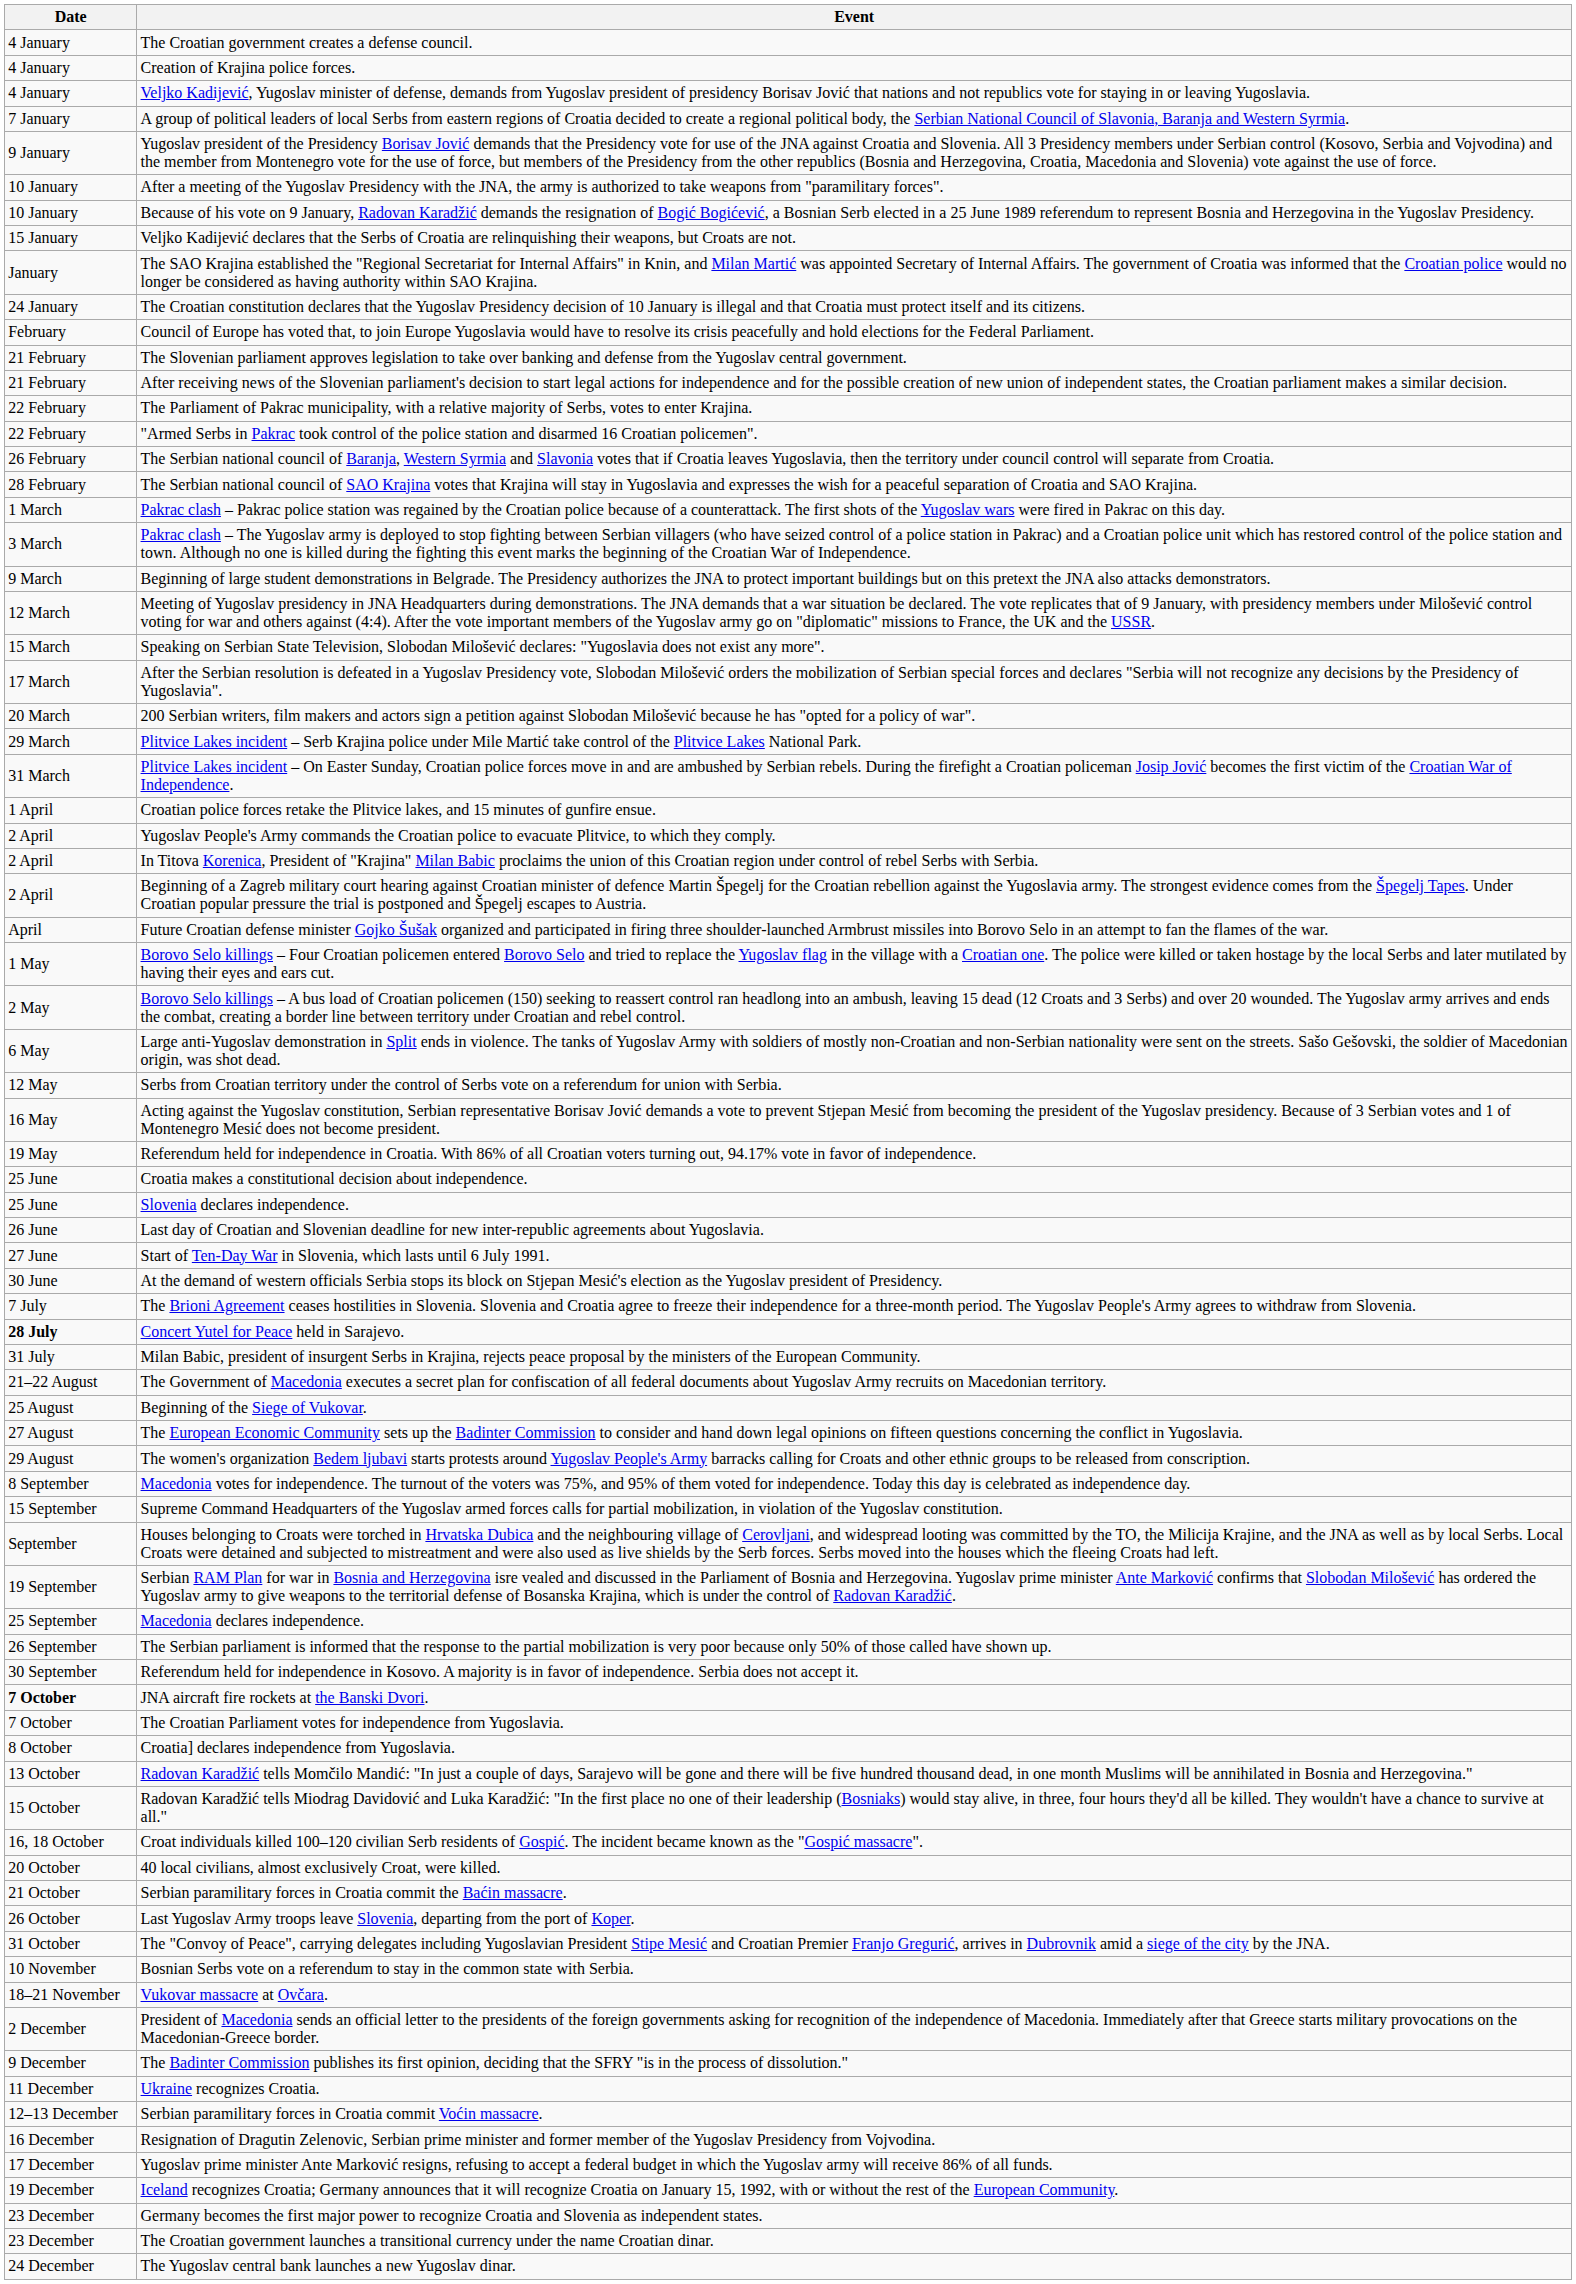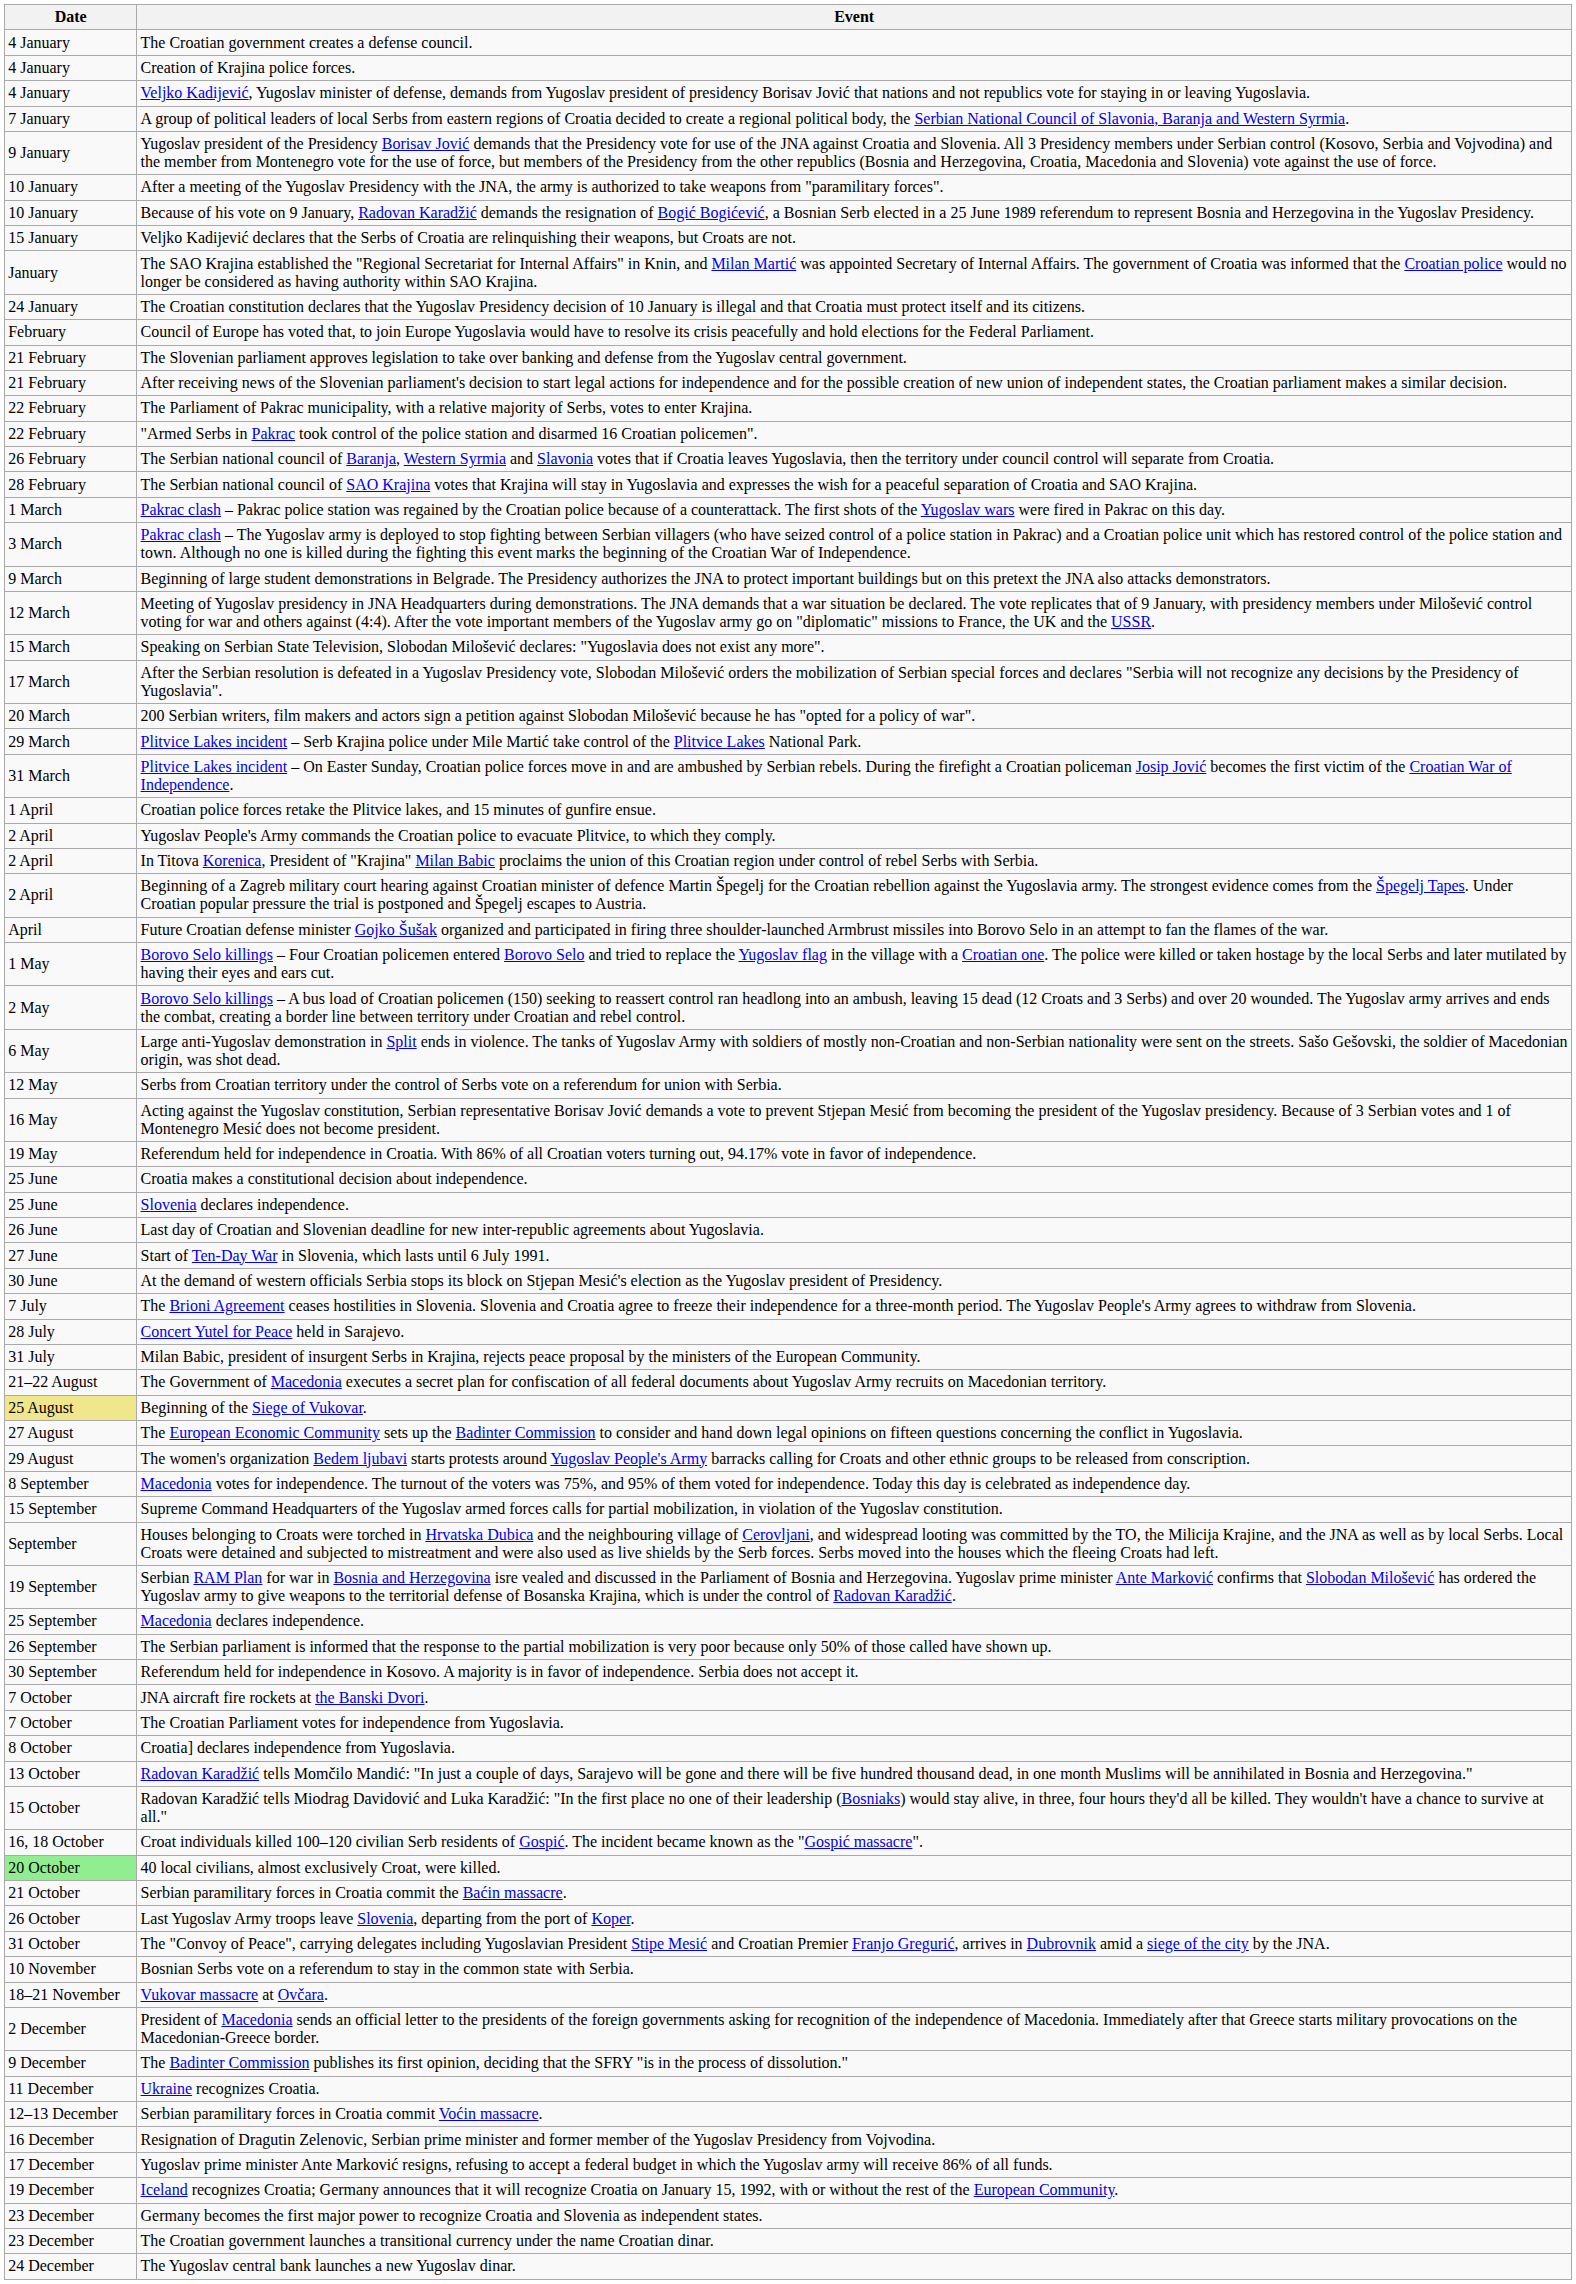(33, 1331) bold -> (32, 1331) normal
(41, 1407) no background -> (41, 1407) khaki background
(42, 1697) bold -> (40, 1697) normal
(44, 1867) no background -> (44, 1867) lightgreen background
